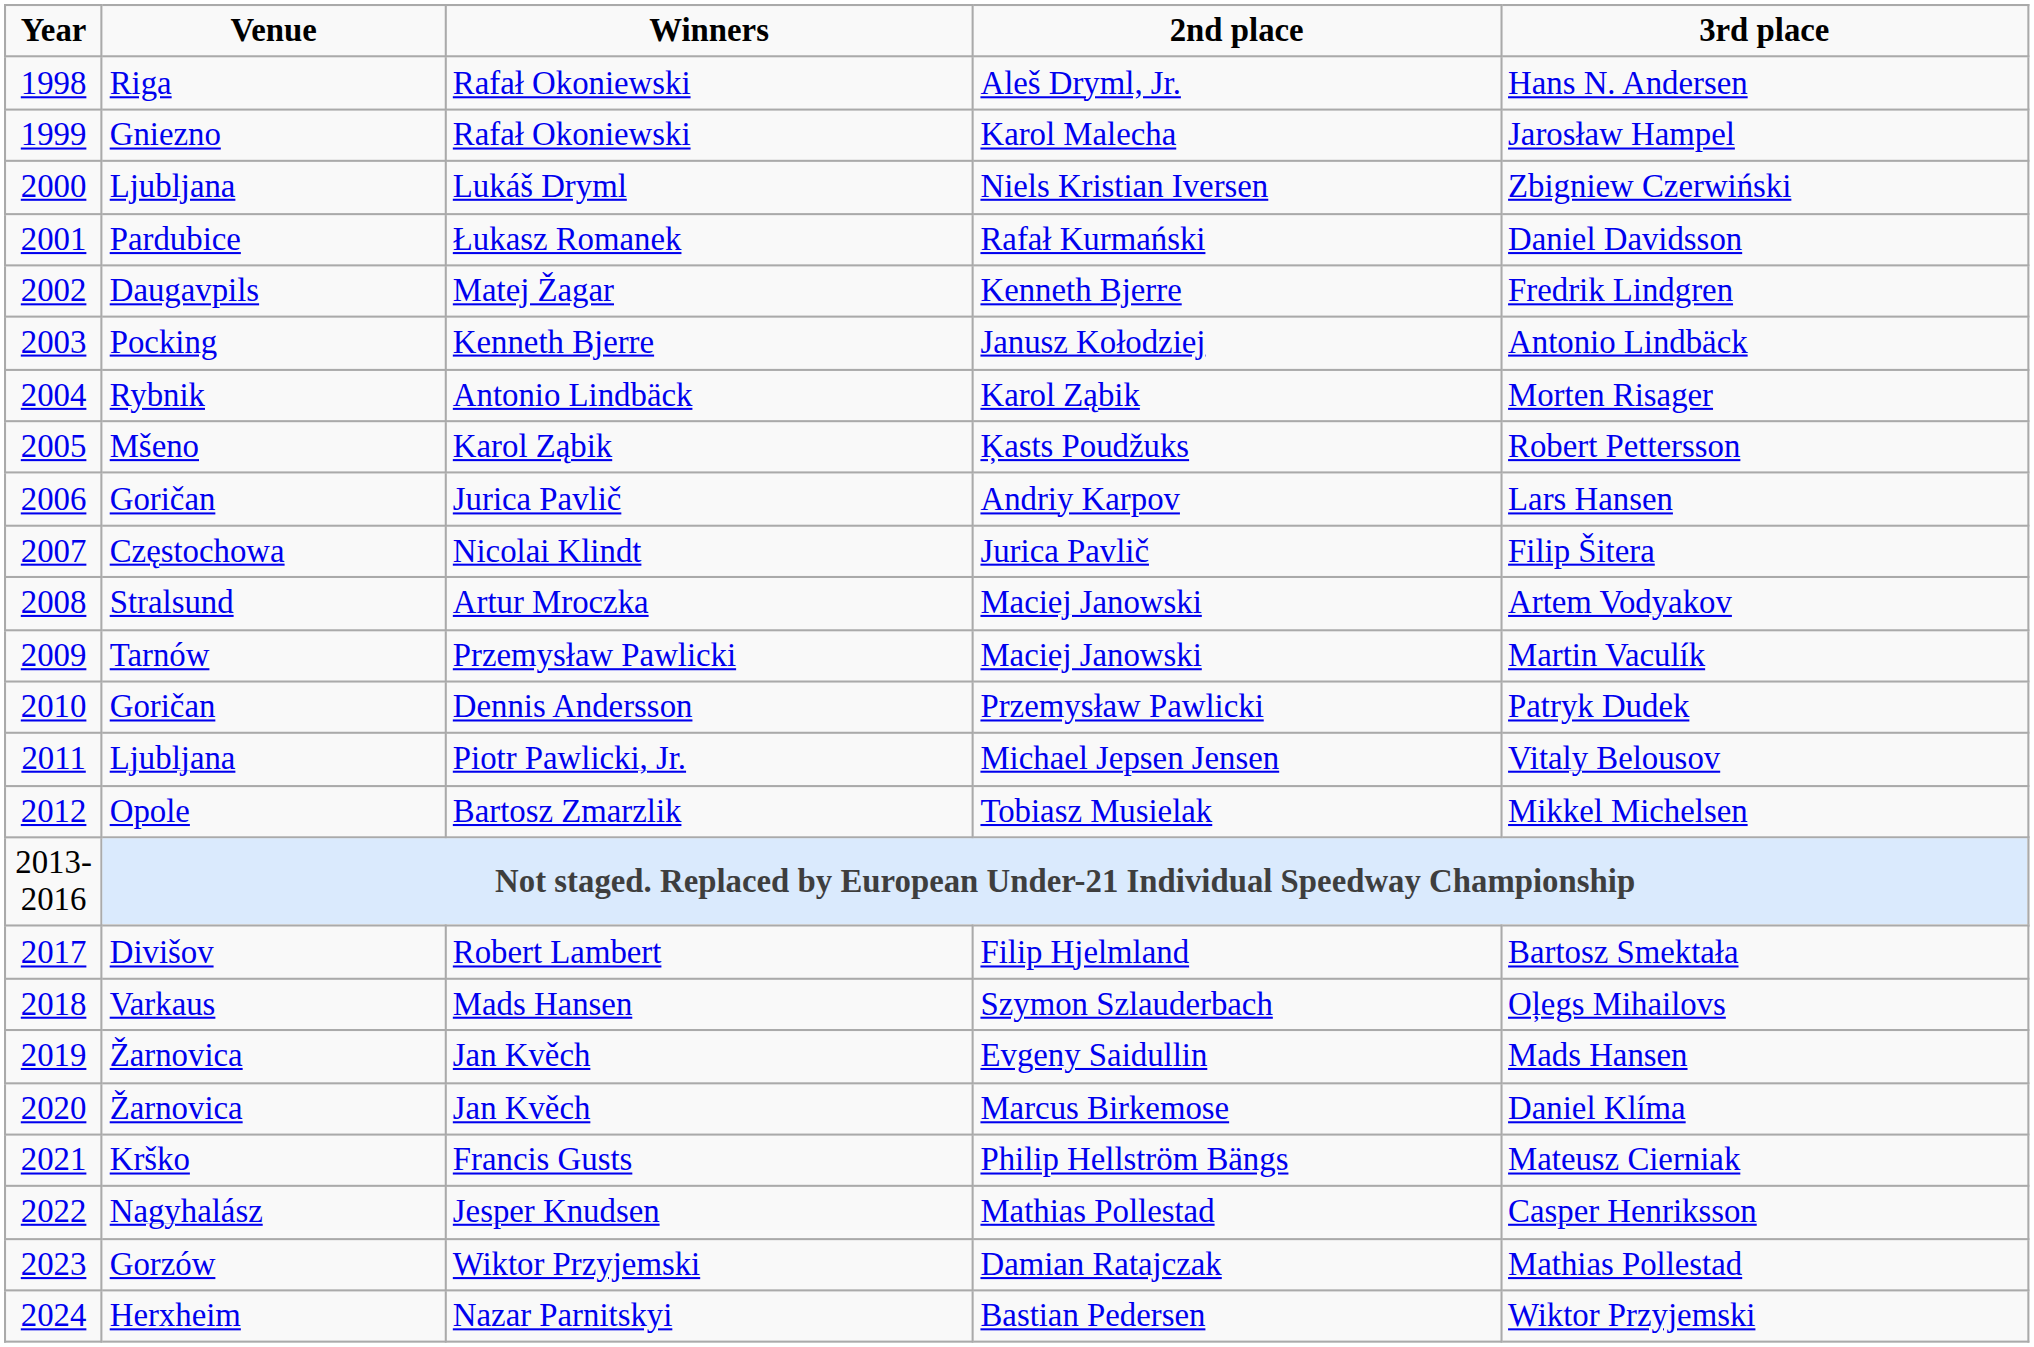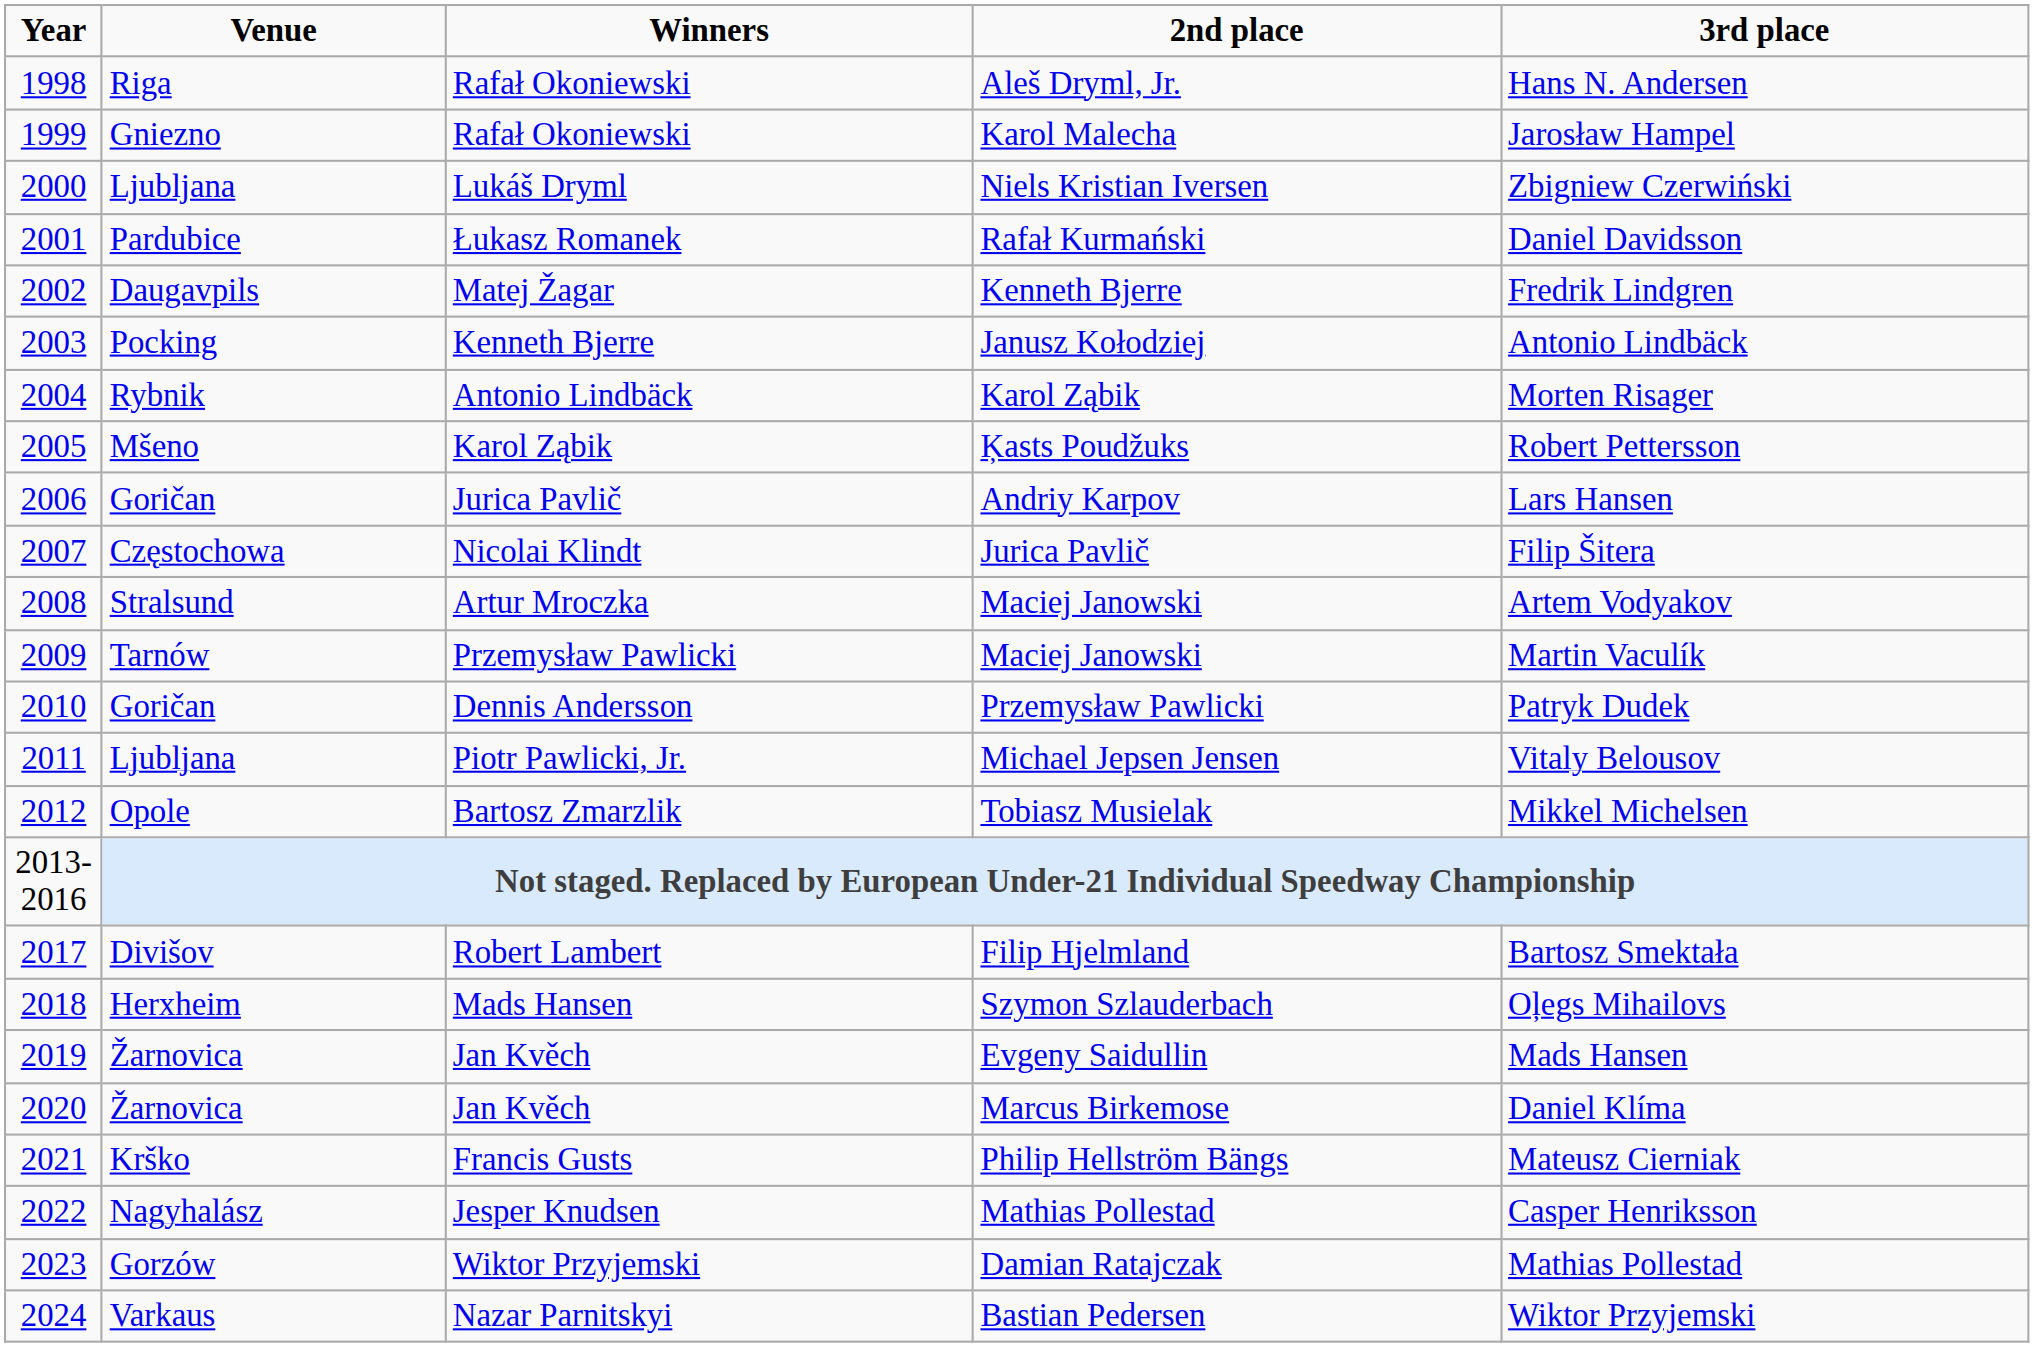(163, 1003) Varkaus -> (175, 1003) Herxheim
(175, 1315) Herxheim -> (163, 1315) Varkaus
